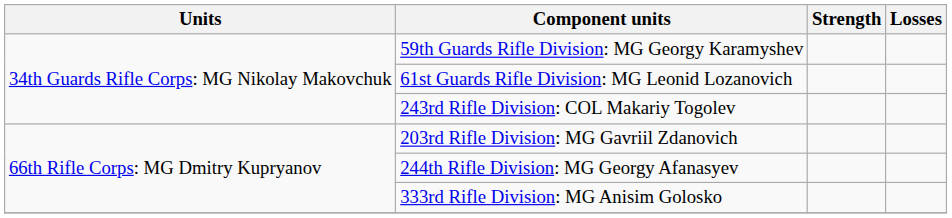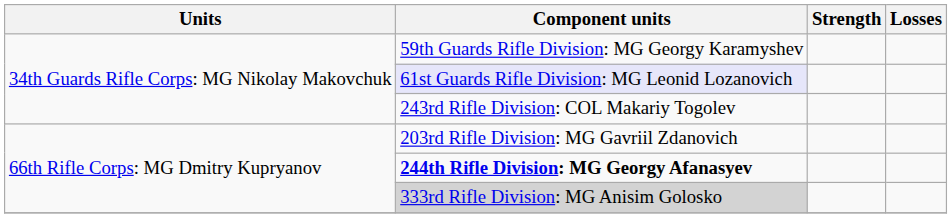(596, 78) no background -> (596, 78) lavender background
(569, 167) normal -> (576, 167) bold
(561, 197) no background -> (561, 197) lightgrey background
